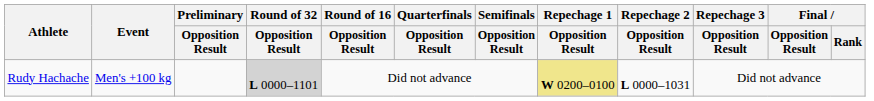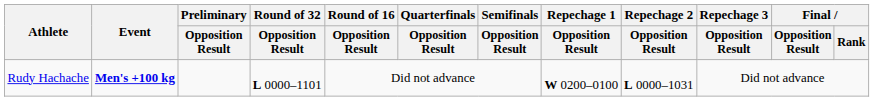(133, 78) normal -> (135, 78) bold
(284, 85) lightgrey background -> (287, 85) no background
(578, 85) khaki background -> (581, 85) no background
